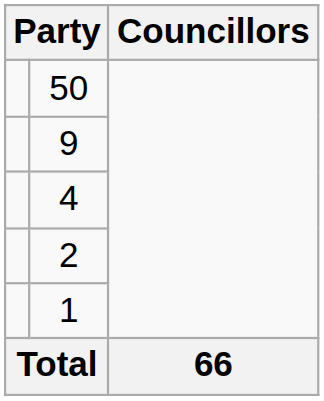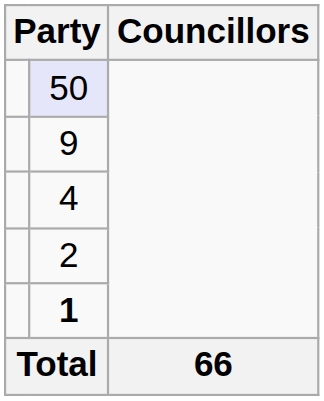(69, 87) no background -> (69, 87) lavender background
(69, 310) normal -> (69, 310) bold
